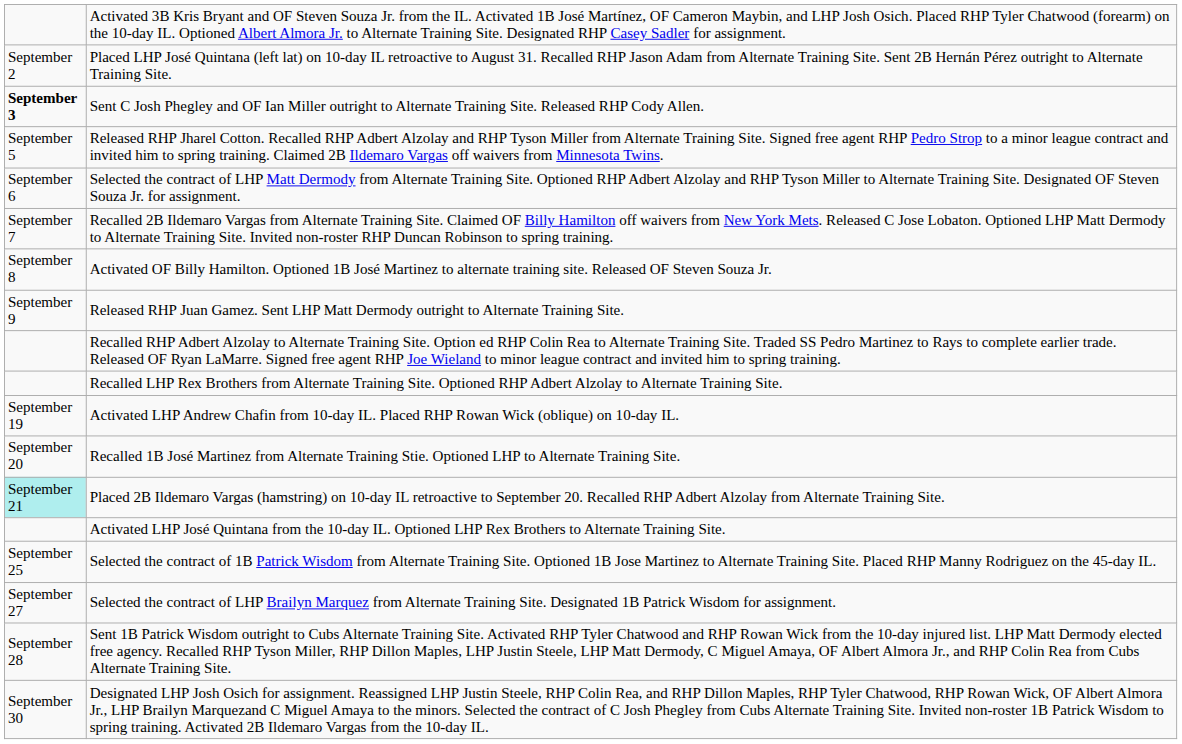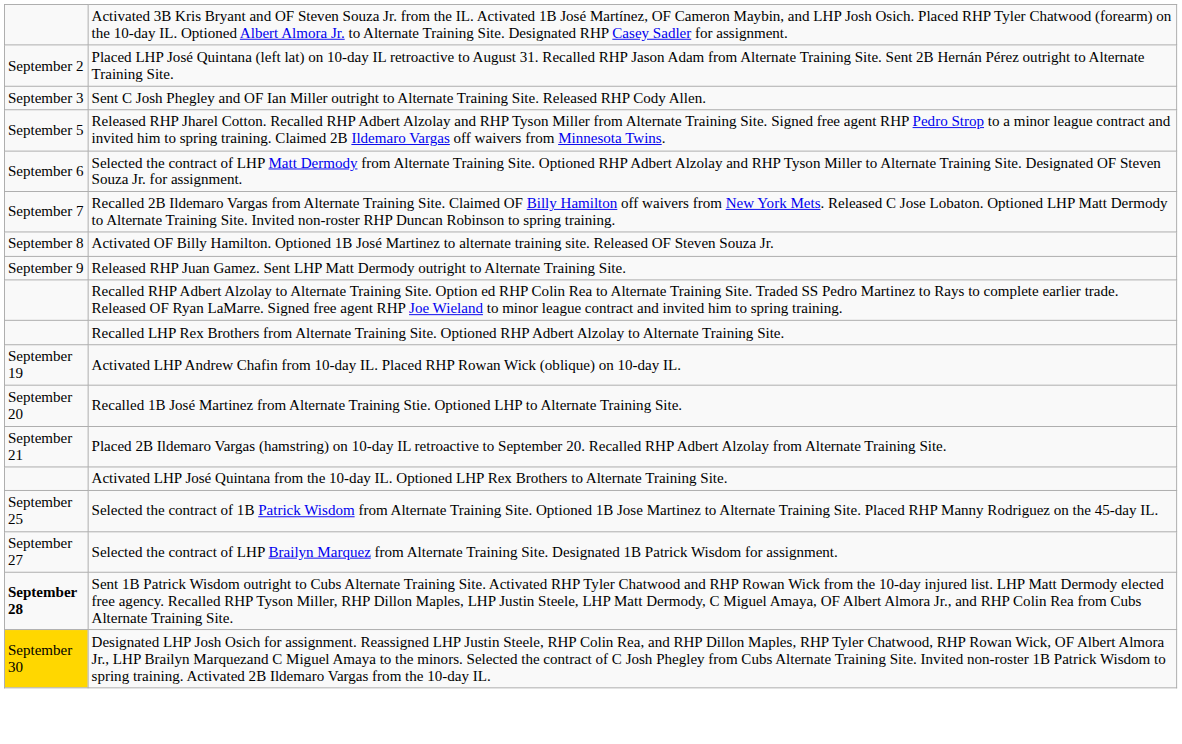(42, 106) bold -> (46, 97) normal
(40, 497) paleturquoise background -> (40, 446) no background
(40, 651) normal -> (42, 601) bold
(40, 709) no background -> (40, 658) gold background
